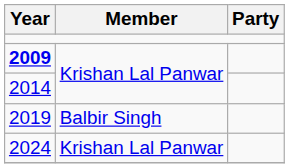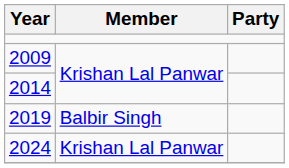(30, 58) bold -> (30, 58) normal
